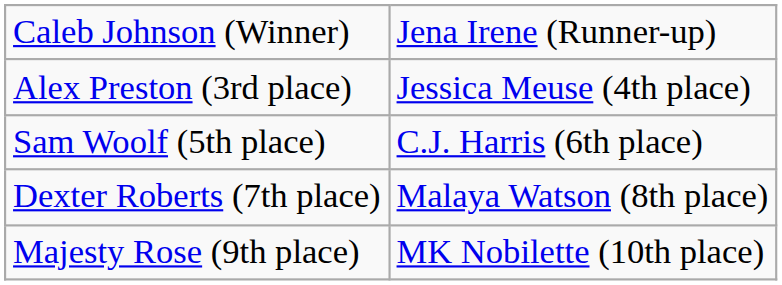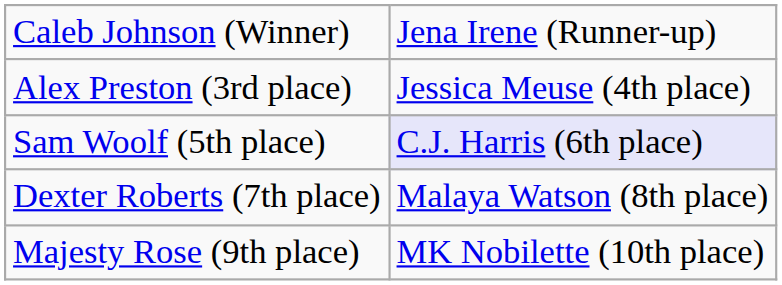(550, 141) no background -> (550, 141) lavender background
